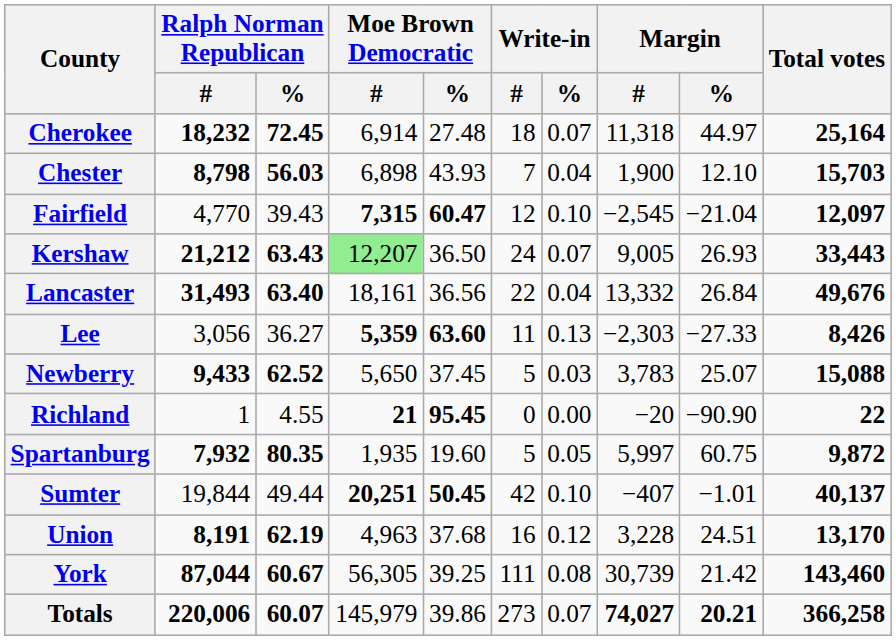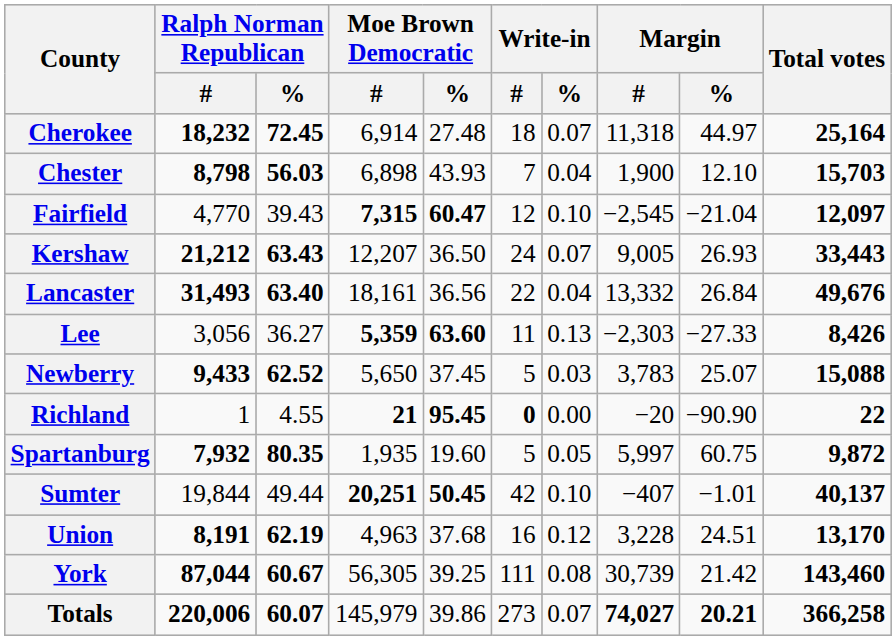(383, 253) lightgreen background -> (383, 253) no background
(529, 413) normal -> (529, 413) bold
